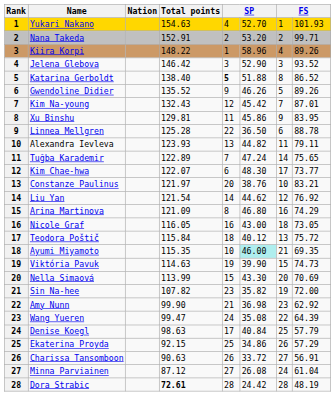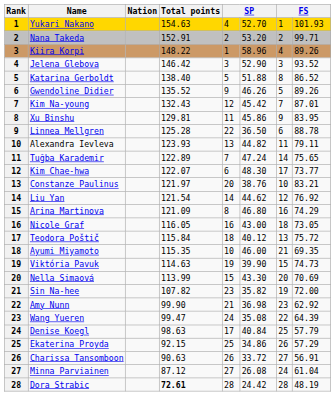(227, 78) bold -> (227, 78) normal
(254, 251) paleturquoise background -> (254, 251) no background
